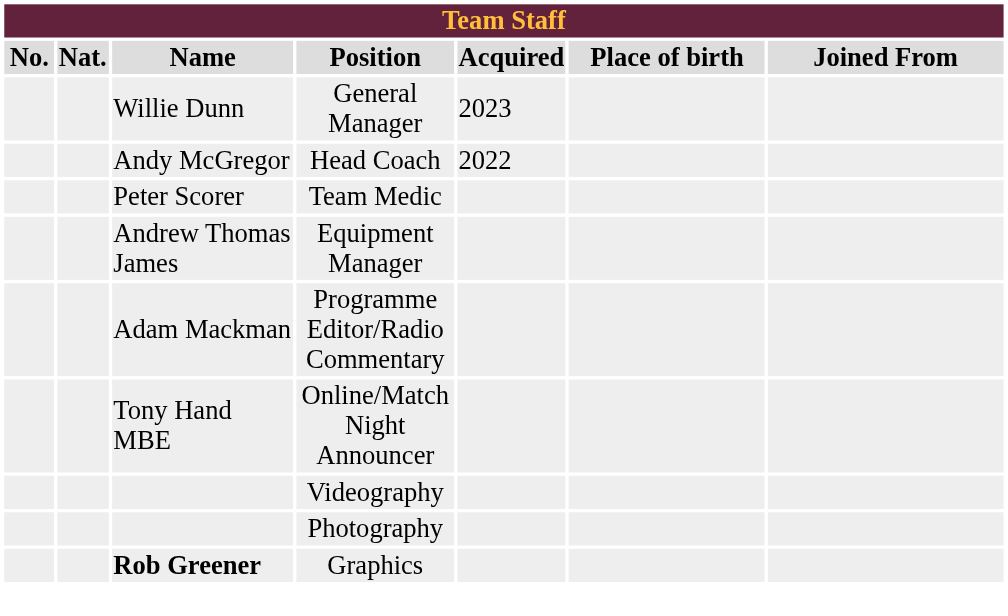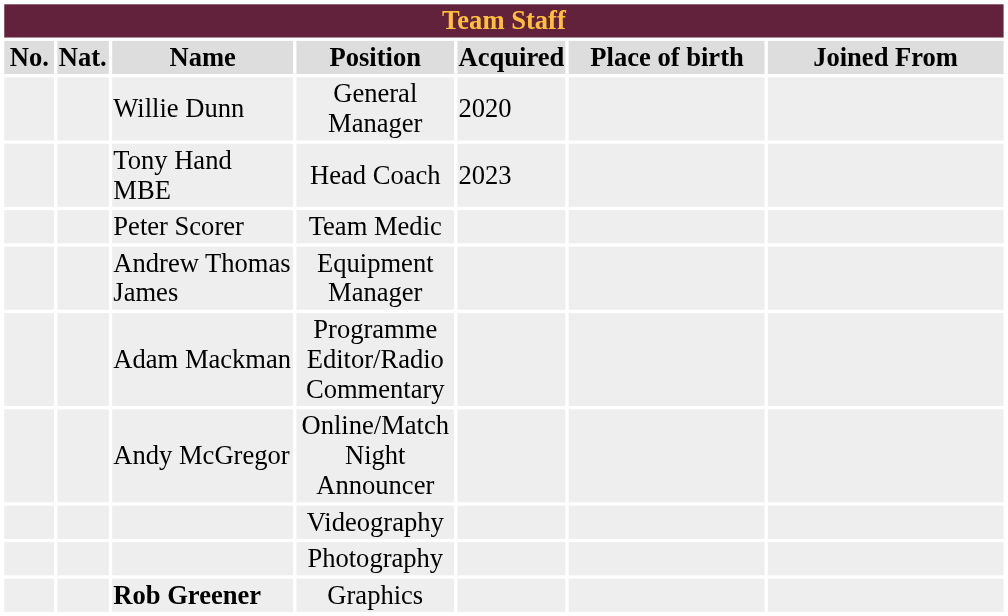(485, 108) 2023 -> (485, 108) 2020
(201, 160) Andy McGregor -> (173, 174) Tony Hand MBE
(485, 160) 2022 -> (485, 174) 2023
(173, 425) Tony Hand MBE -> (201, 455) Andy McGregor
